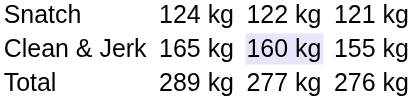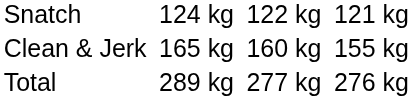(284, 48) lavender background -> (284, 48) no background
